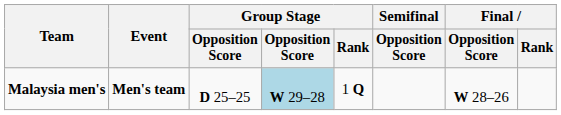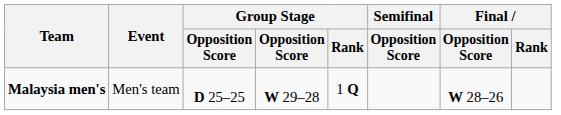(149, 89) bold -> (146, 89) normal
(297, 97) lightblue background -> (292, 97) no background
